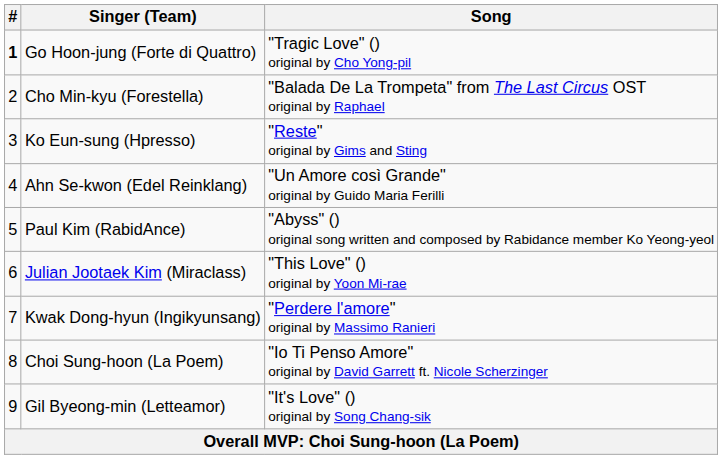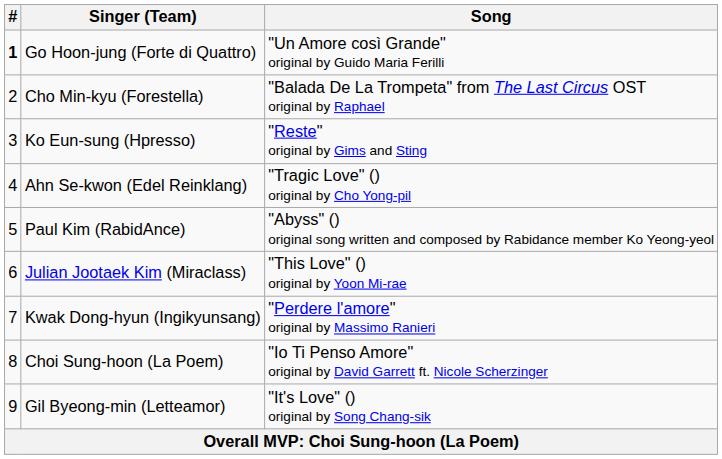(340, 52) "Tragic Love" () original by Cho Yong-pil -> (357, 52) "Un Amore così Grande" original by Guido Maria Ferilli
(357, 185) "Un Amore così Grande" original by Guido Maria Ferilli -> (340, 185) "Tragic Love" () original by Cho Yong-pil
